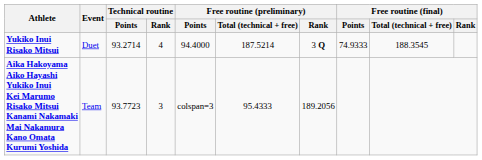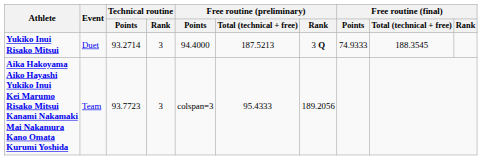(161, 45) 4 -> (161, 45) 3
(258, 45) 187.5214 -> (258, 45) 187.5213
